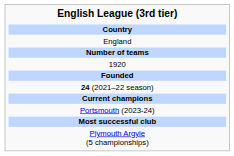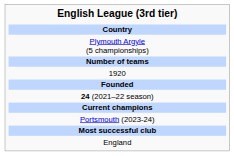(117, 41) England -> (117, 46) Plymouth Argyle (5 championships)
(117, 138) Plymouth Argyle (5 championships) -> (117, 142) England
